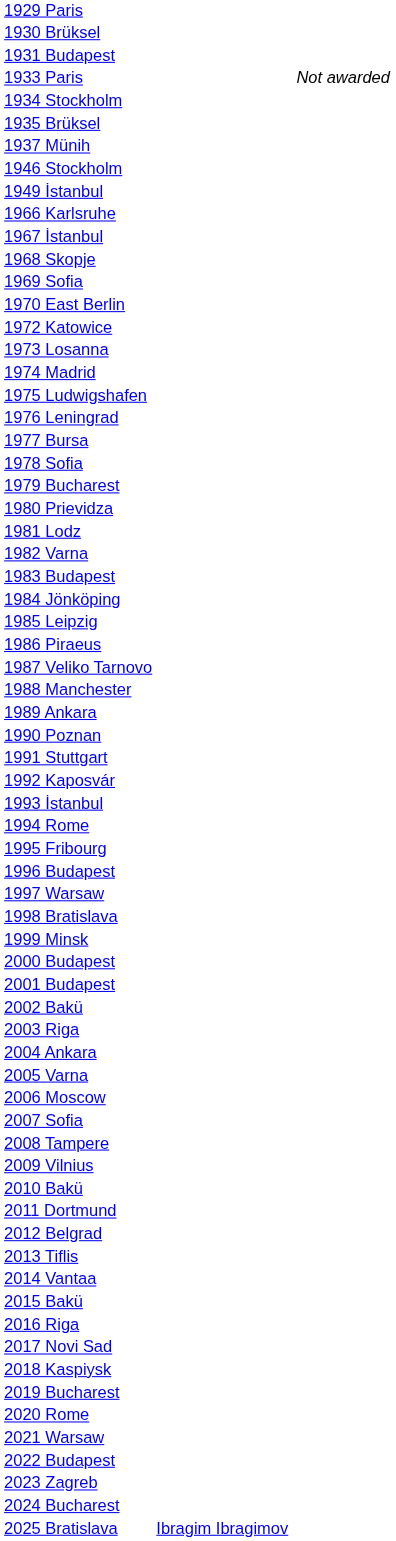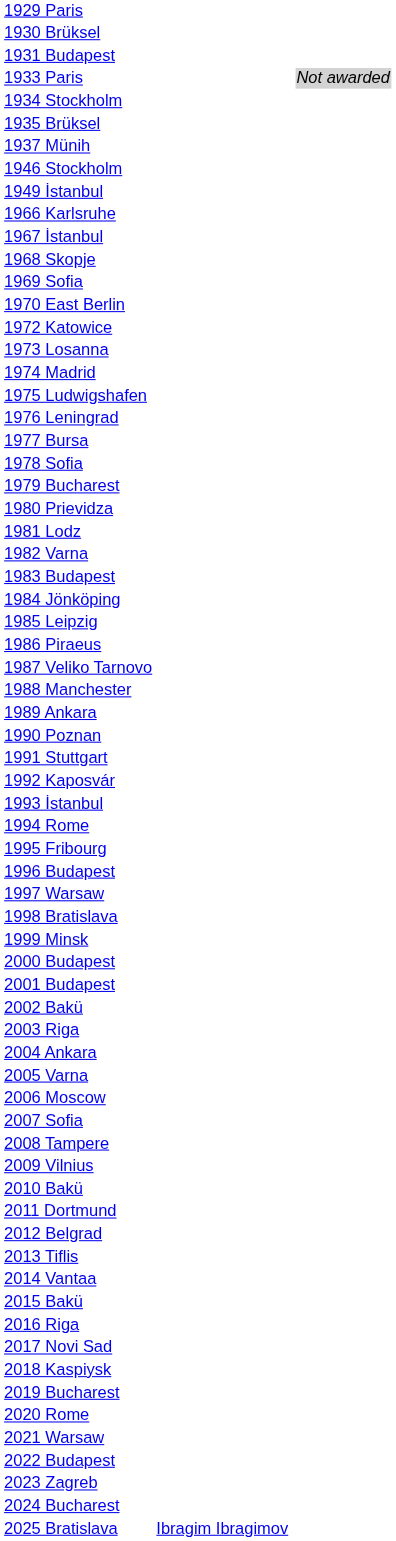(343, 78) no background -> (343, 78) lightgrey background
